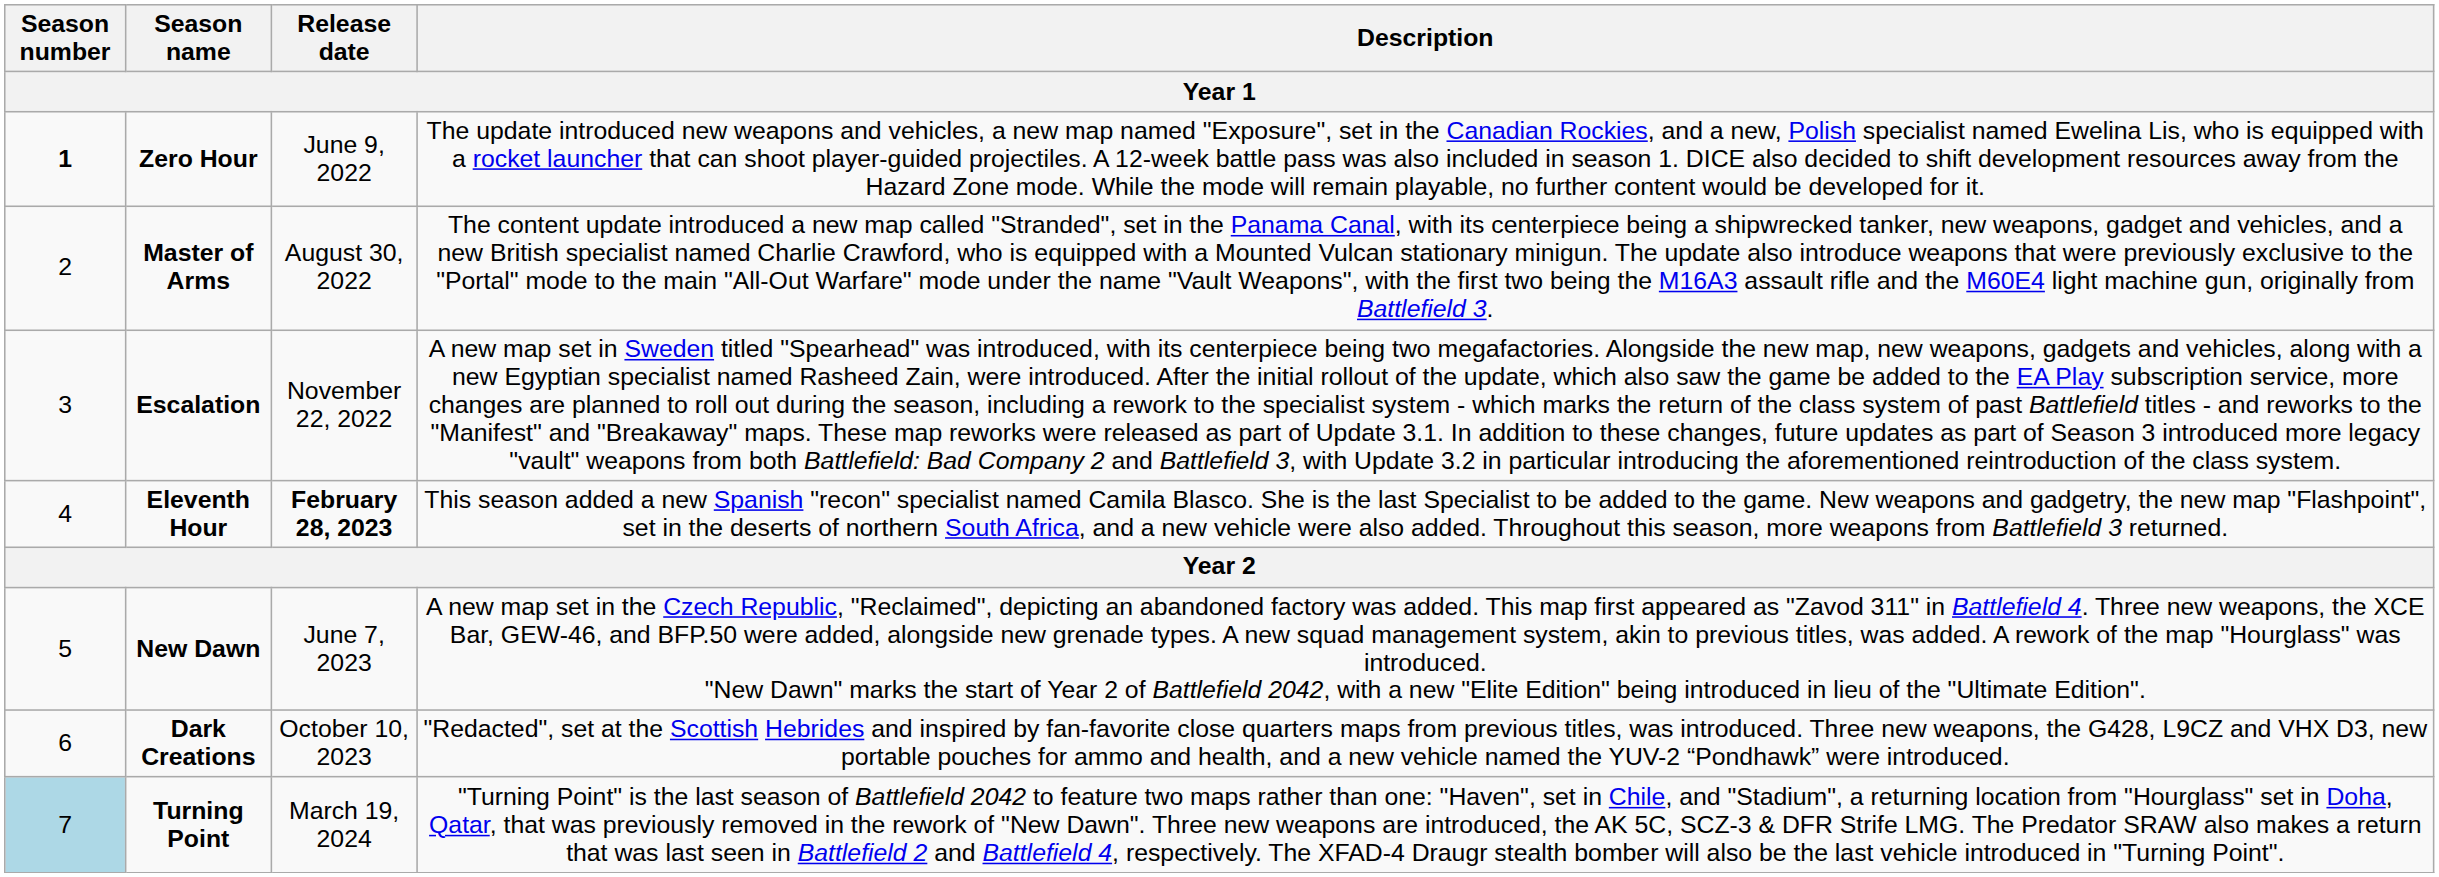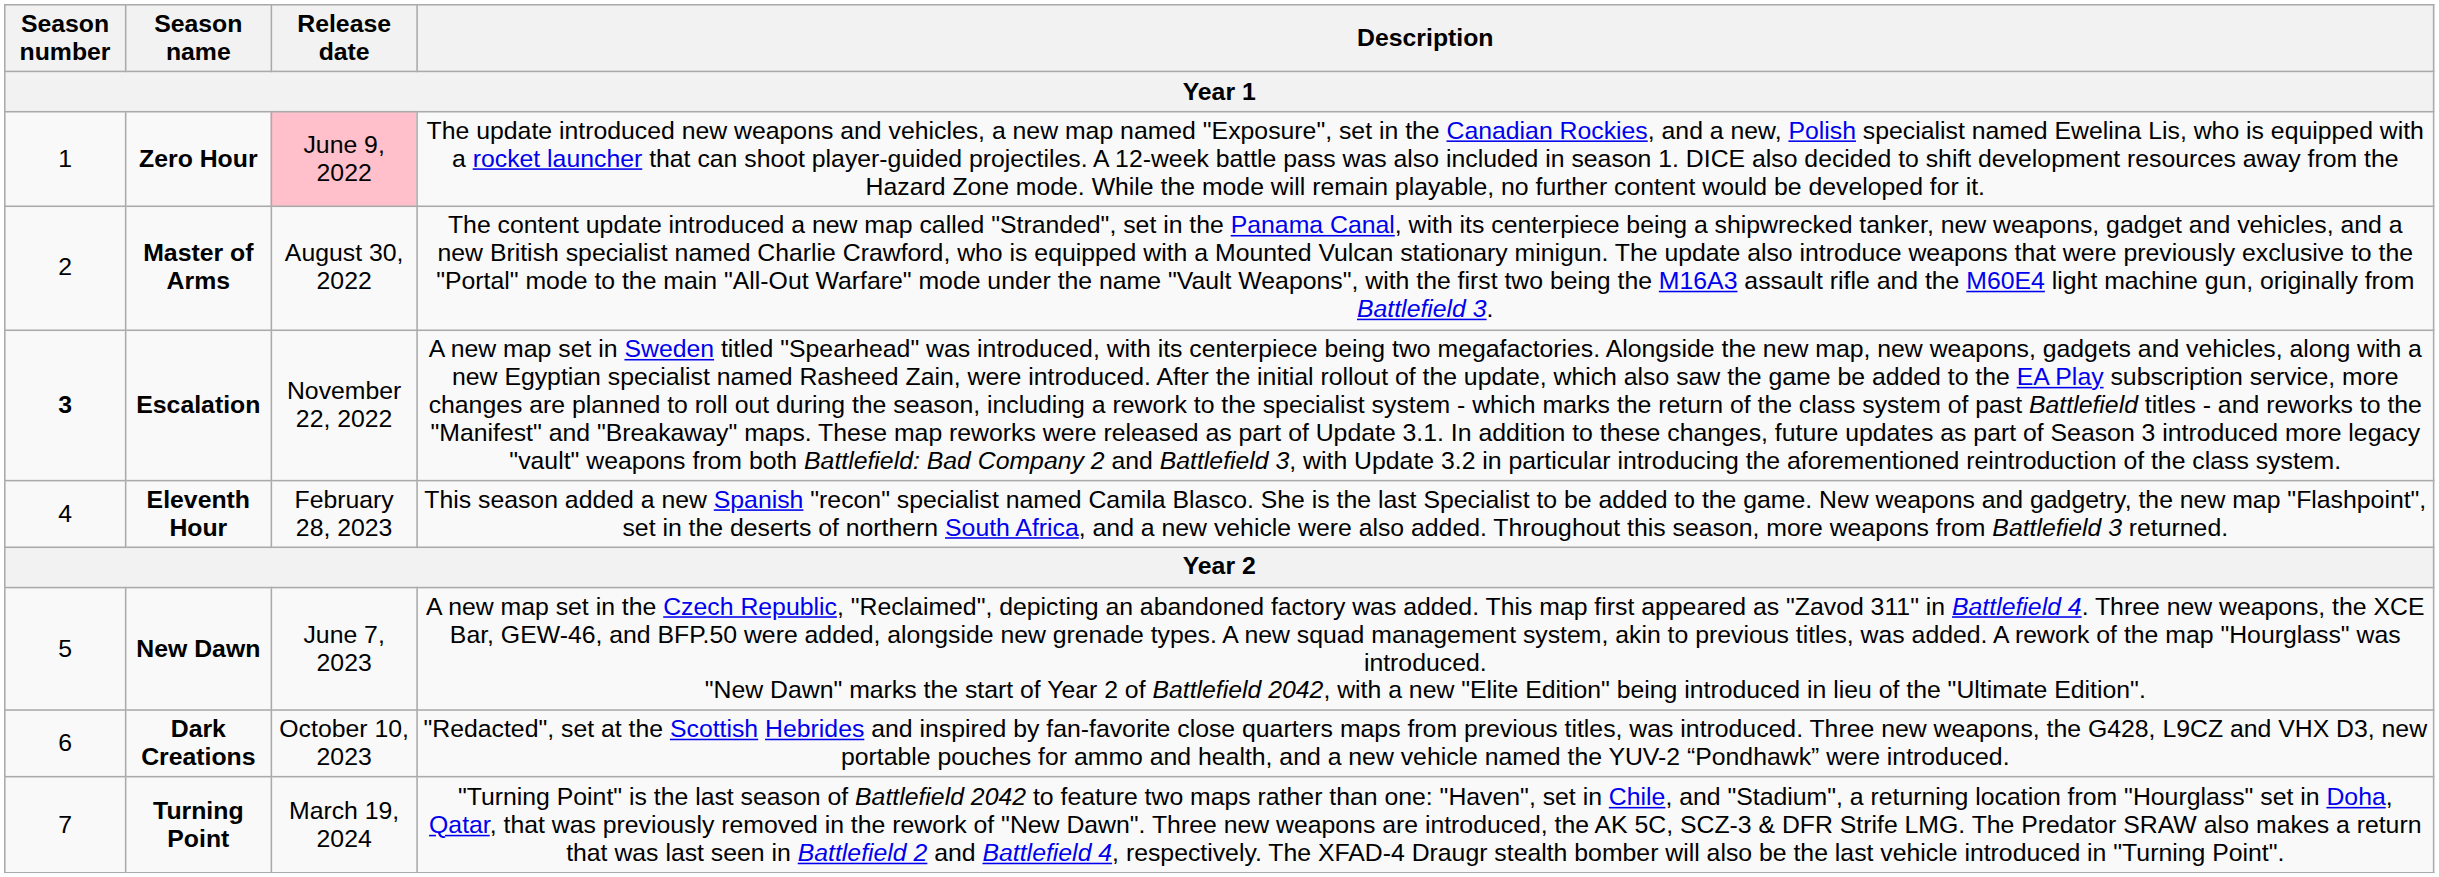(65, 158) bold -> (65, 158) normal
(344, 158) no background -> (344, 158) pink background
(65, 404) normal -> (65, 404) bold
(344, 513) bold -> (344, 513) normal
(65, 824) lightblue background -> (65, 824) no background
